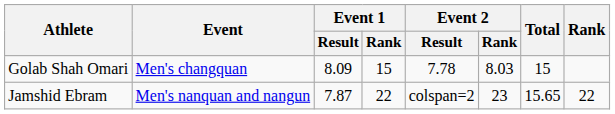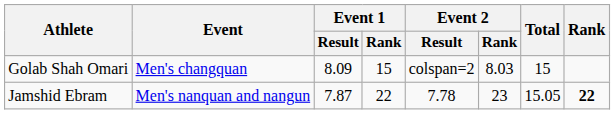(442, 69) 7.78 -> (442, 69) colspan=2
(442, 95) colspan=2 -> (442, 95) 7.78
(543, 95) 15.65 -> (543, 95) 15.05
(587, 95) normal -> (587, 95) bold
